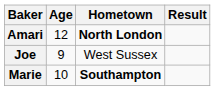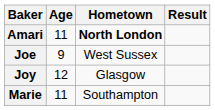(61, 35) 12 -> (61, 35) 11
+ row: (25, 75)
(61, 75) 10 -> (61, 95) 11
(120, 75) bold -> (120, 95) normal
